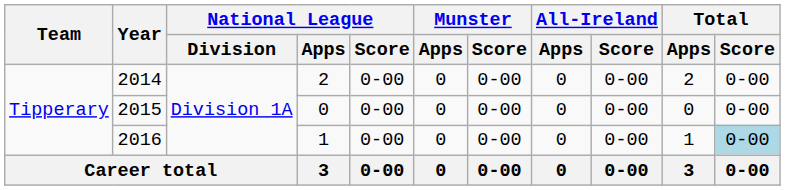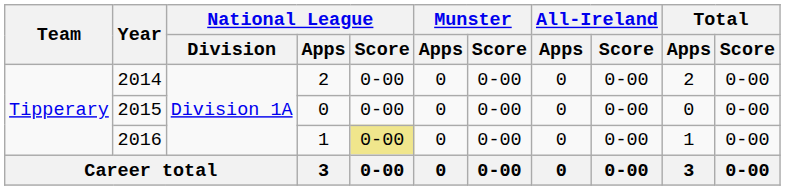(382, 140) no background -> (382, 140) khaki background
(747, 140) lightblue background -> (747, 140) no background
